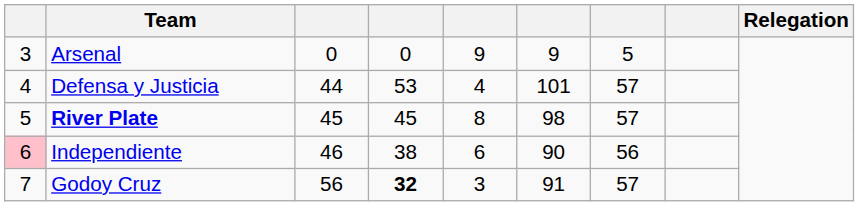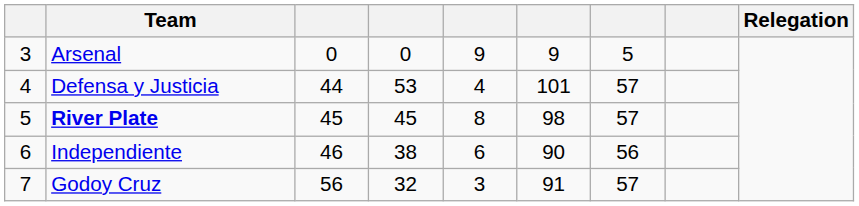(26, 151) pink background -> (26, 151) no background
(406, 184) bold -> (406, 184) normal
